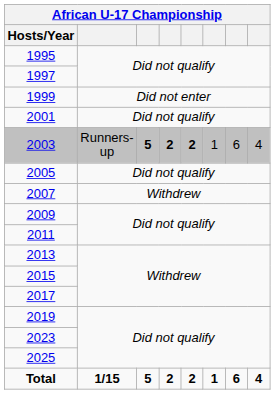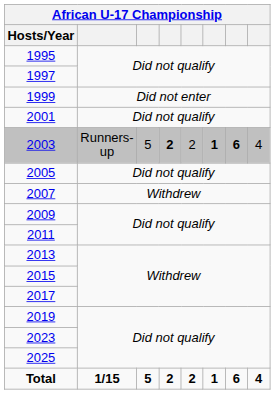(148, 145) bold -> (148, 145) normal
(192, 145) bold -> (192, 145) normal
(214, 145) normal -> (214, 145) bold
(236, 145) normal -> (236, 145) bold
